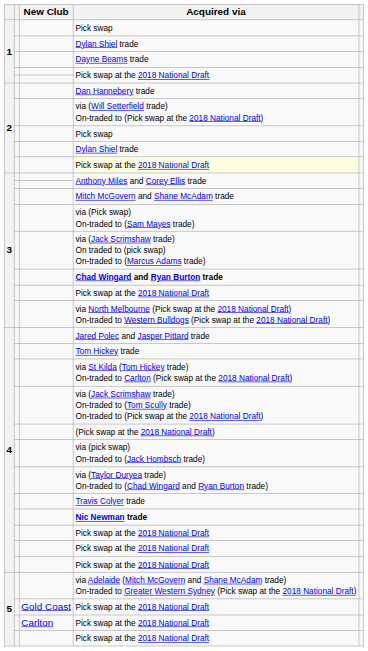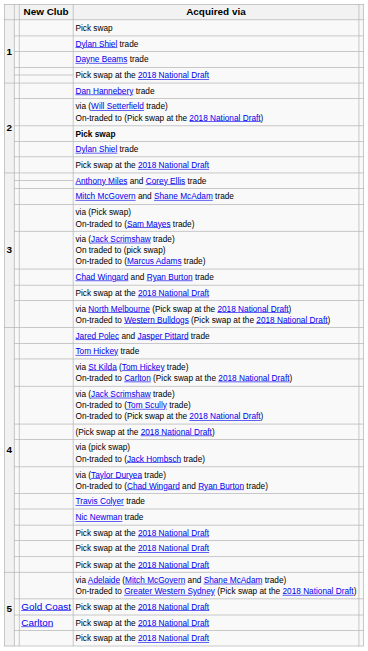(94, 134) normal -> (95, 133) bold
(142, 165) lightyellow background -> (142, 165) no background
(149, 277) bold -> (145, 277) normal
(111, 517) bold -> (109, 517) normal
